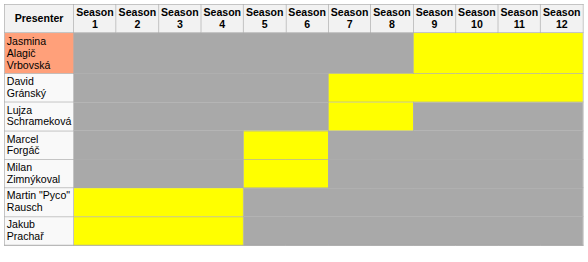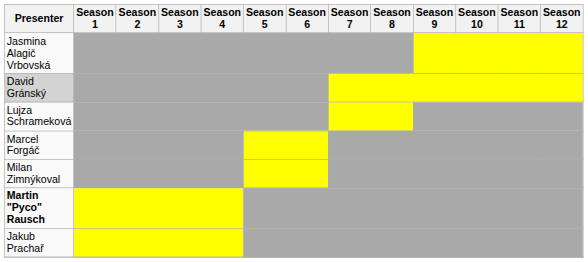(29, 53) lightsalmon background -> (29, 53) no background
(26, 87) no background -> (26, 87) lightgrey background
(38, 202) normal -> (26, 208) bold
